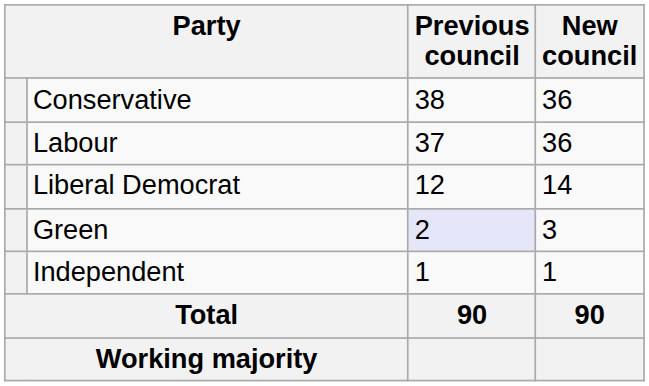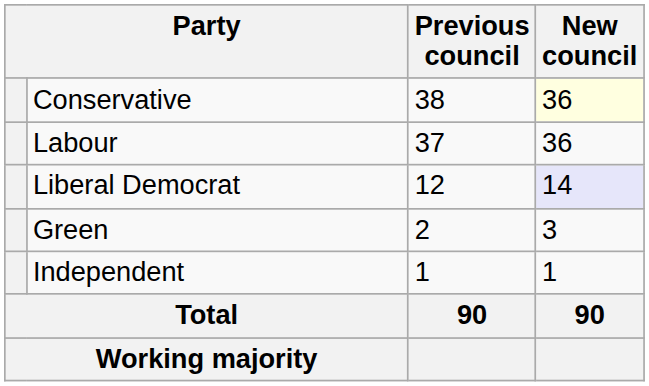(557, 99) no background -> (557, 99) lightyellow background
(557, 186) no background -> (557, 186) lavender background
(422, 229) lavender background -> (422, 229) no background
